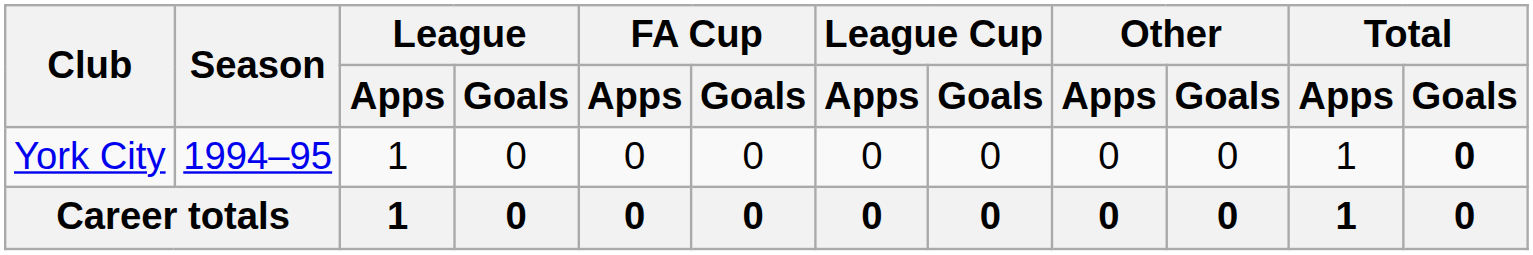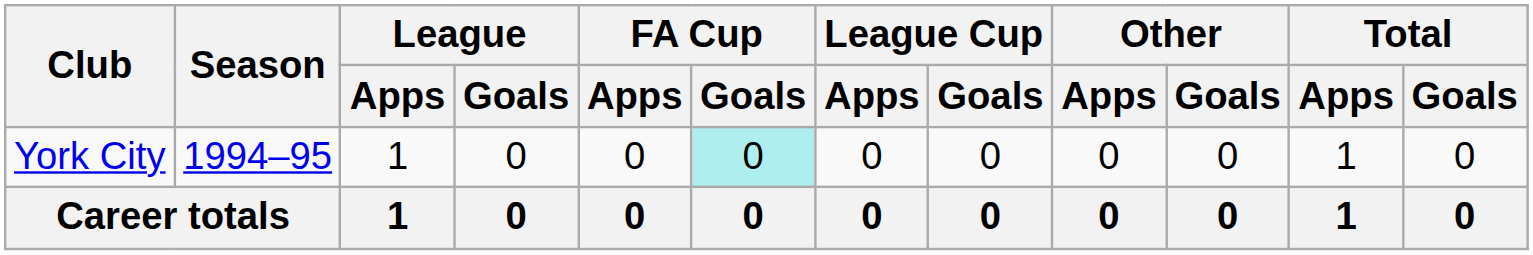(753, 156) no background -> (753, 156) paleturquoise background
(1465, 156) bold -> (1465, 156) normal
